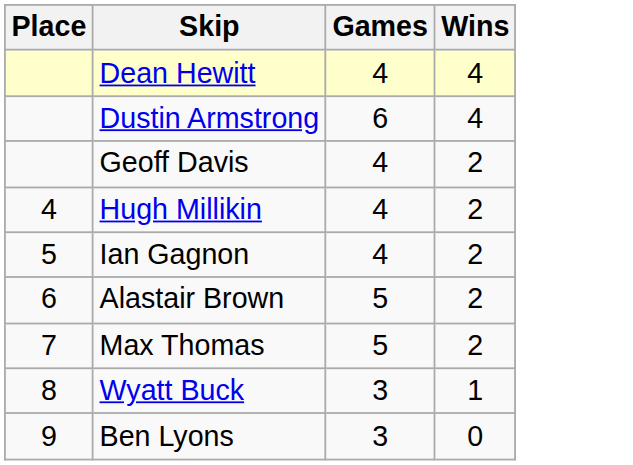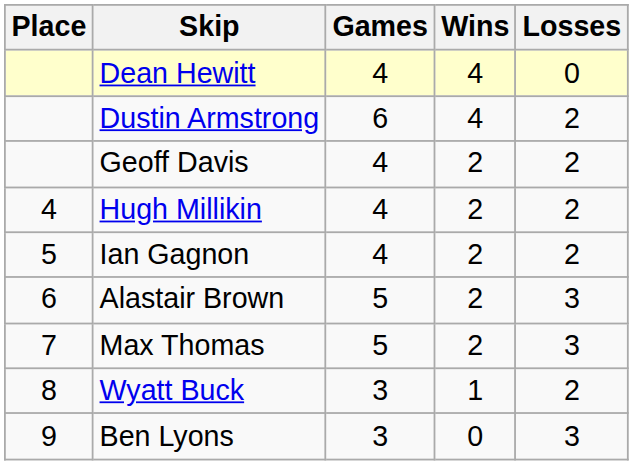+ column: (572, 27)
